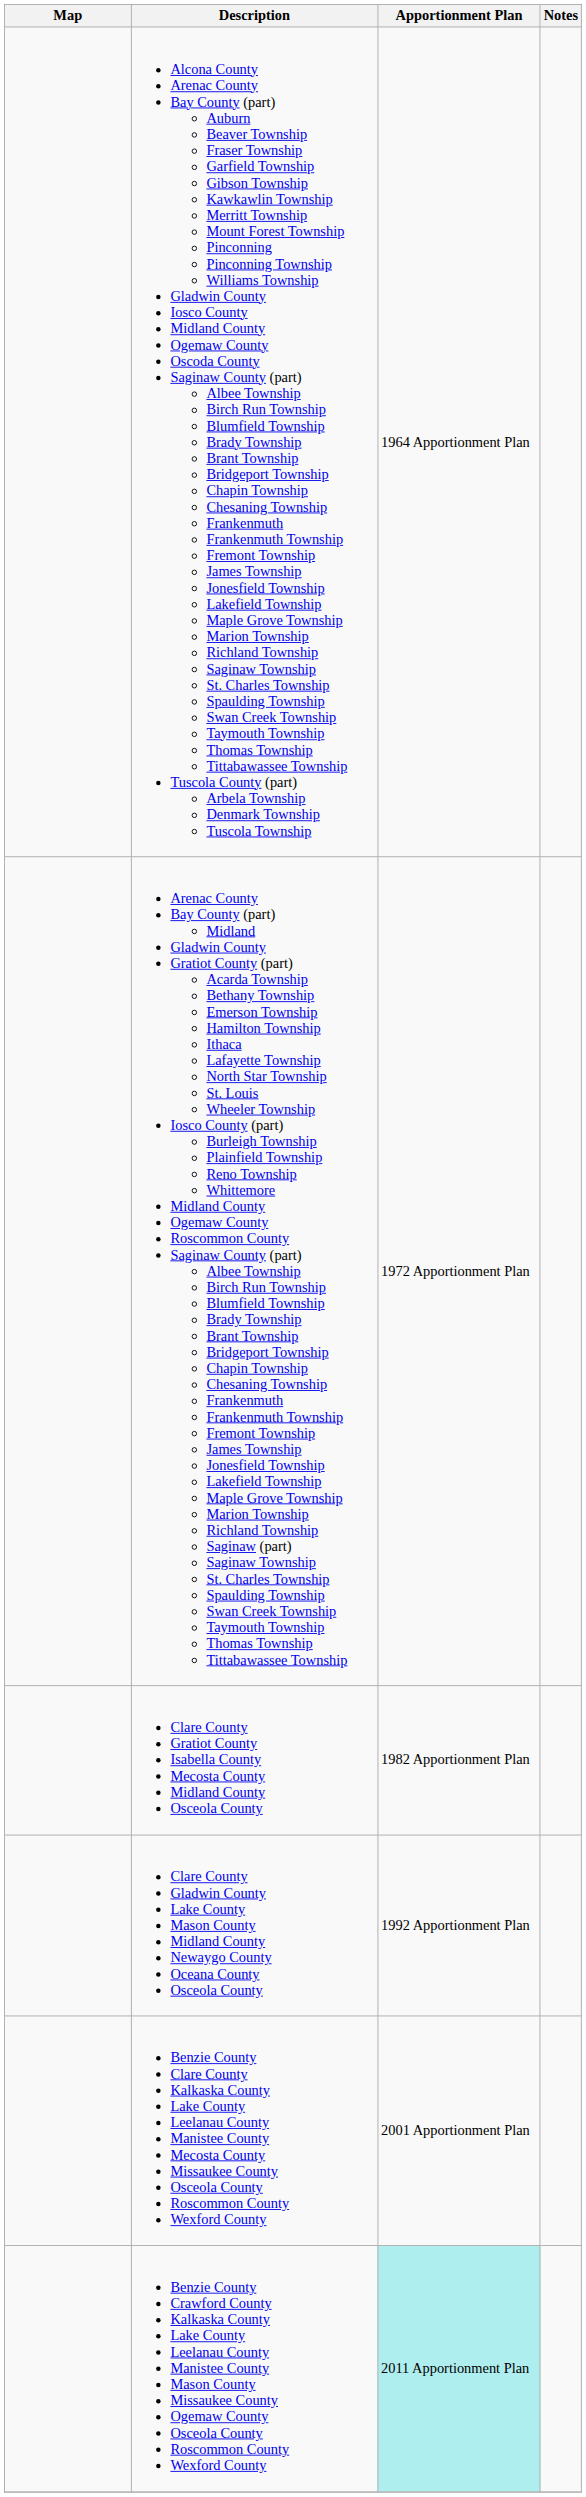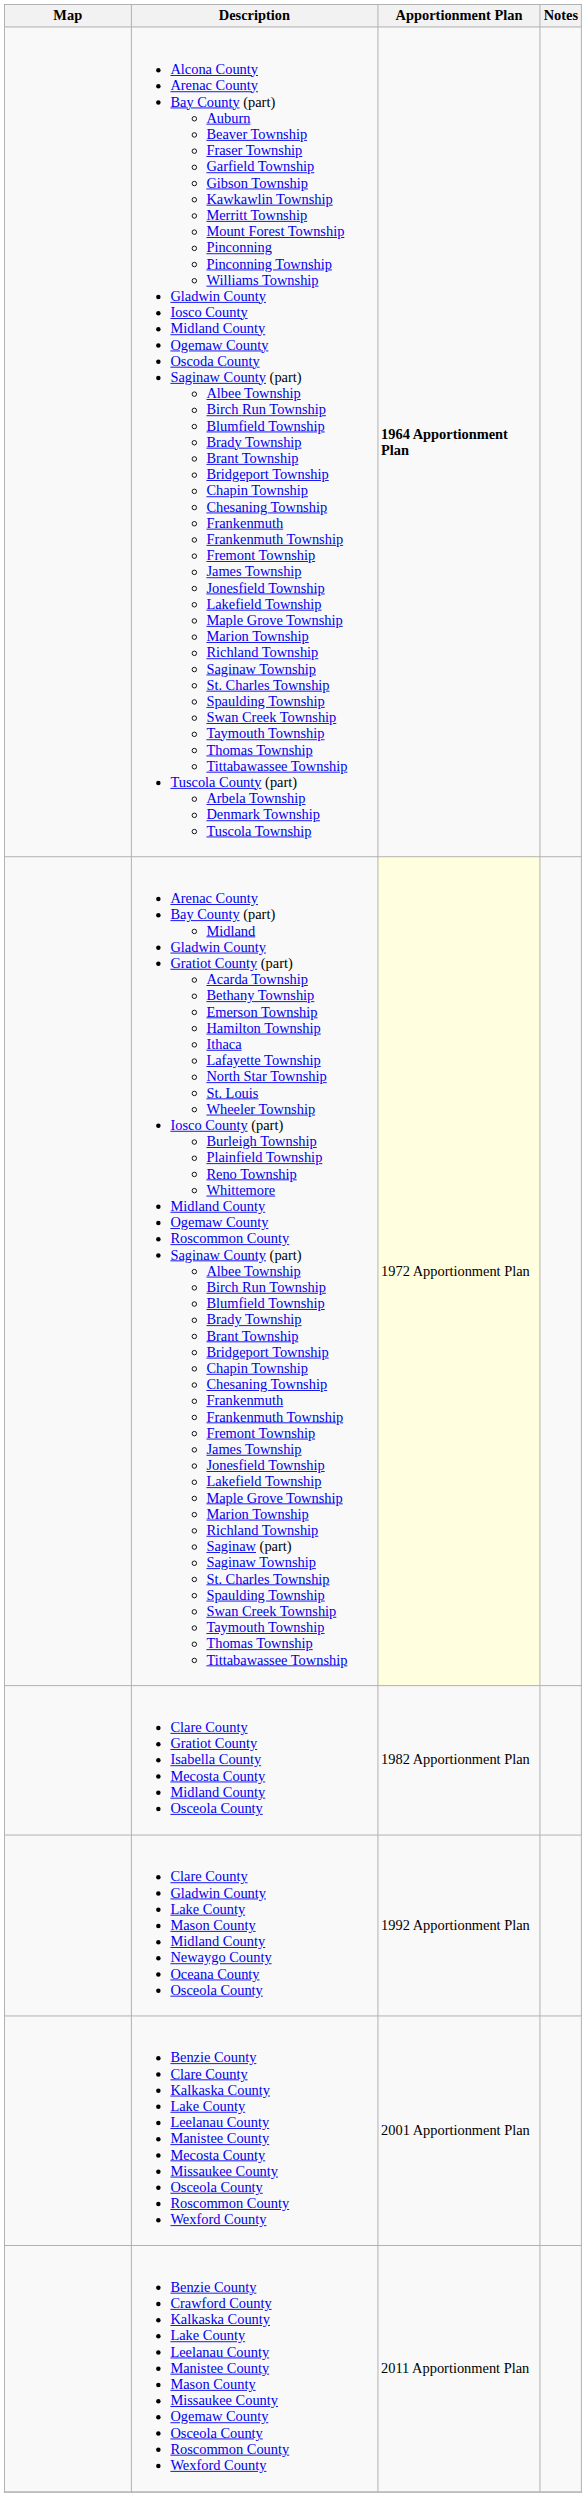(455, 441) normal -> (444, 441) bold
(455, 1271) no background -> (455, 1271) lightyellow background
(455, 2368) paleturquoise background -> (455, 2368) no background
